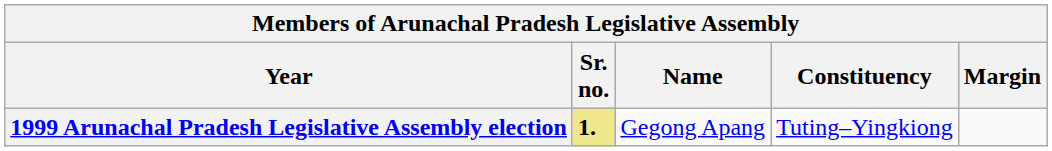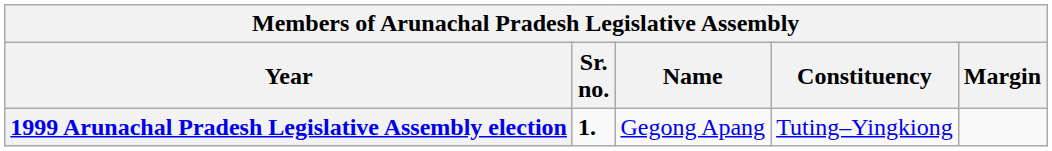(587, 126) khaki background -> (587, 126) no background
